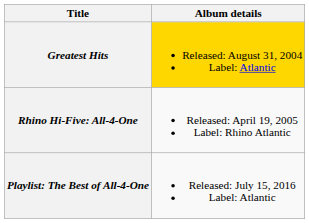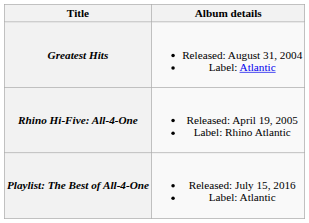(228, 61) gold background -> (228, 61) no background
